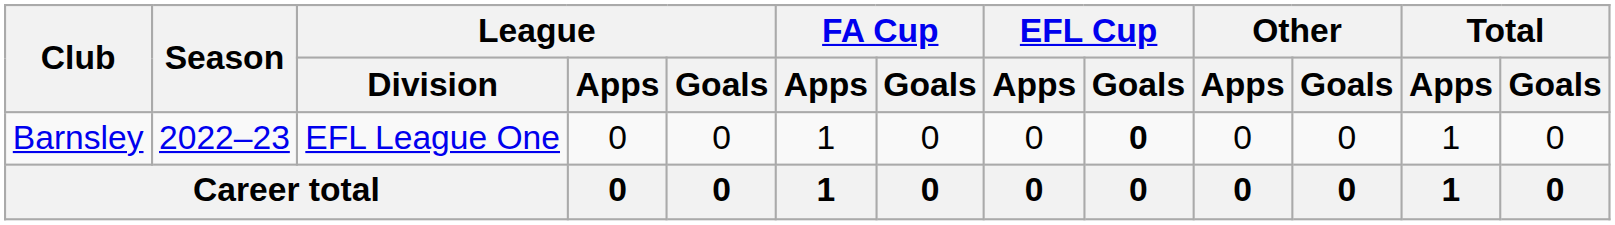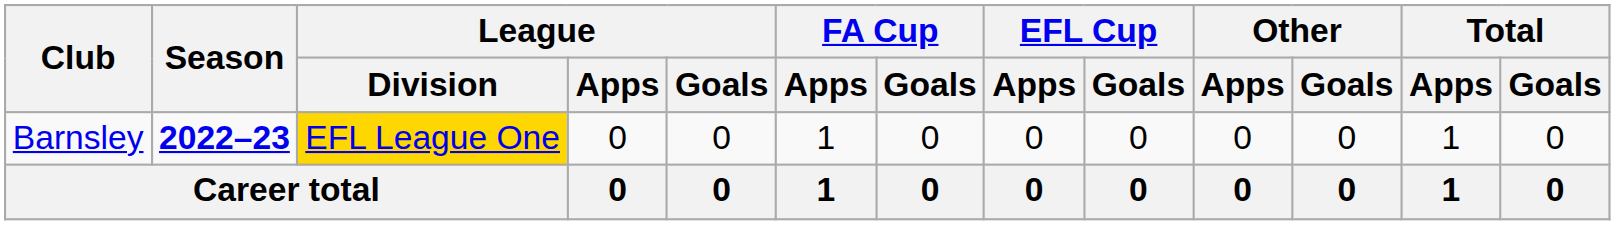(224, 137) normal -> (224, 137) bold
(433, 137) no background -> (433, 137) gold background
(1138, 137) bold -> (1138, 137) normal
